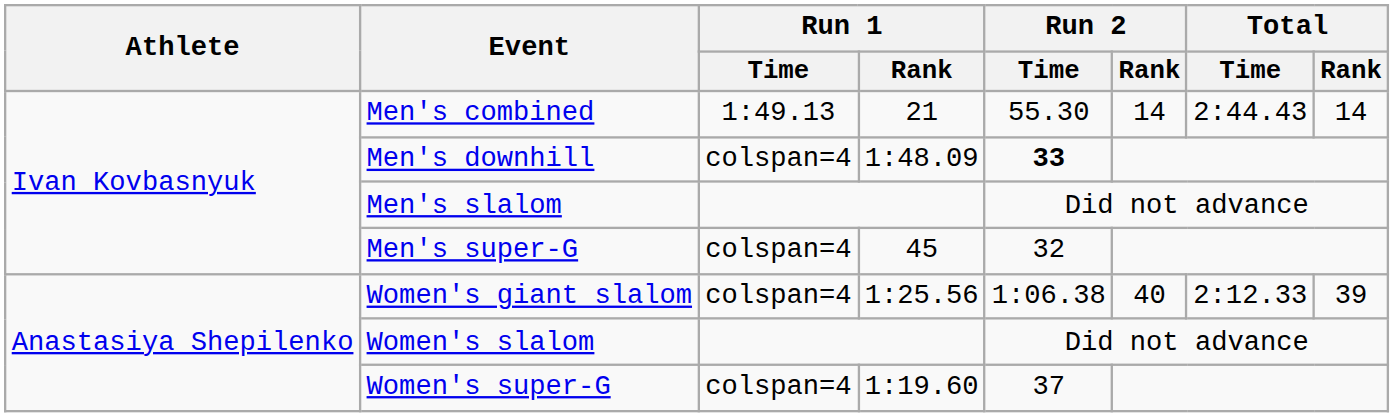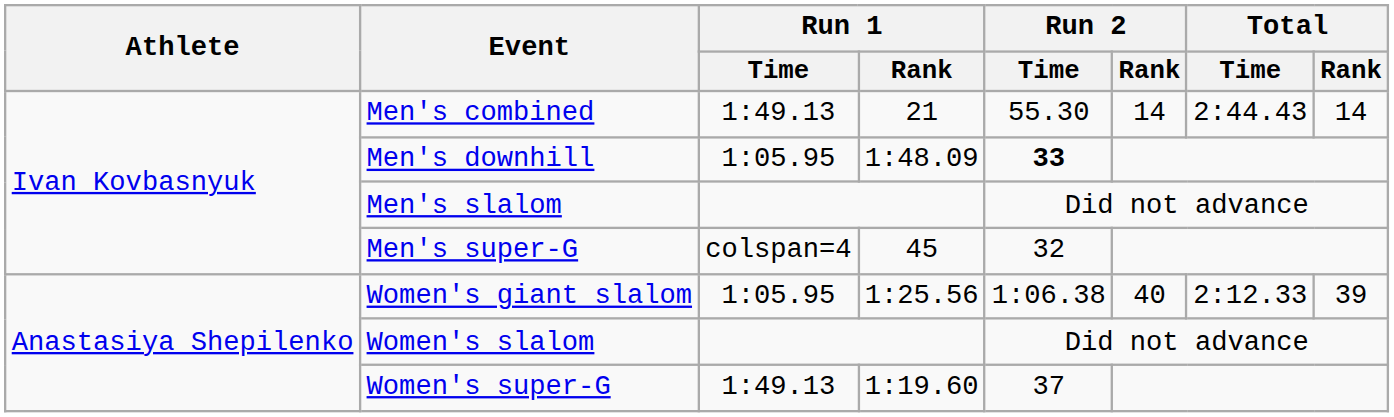(778, 159) colspan=4 -> (778, 159) 1:05.95
(778, 296) colspan=4 -> (778, 296) 1:05.95
(778, 387) colspan=4 -> (778, 387) 1:49.13
